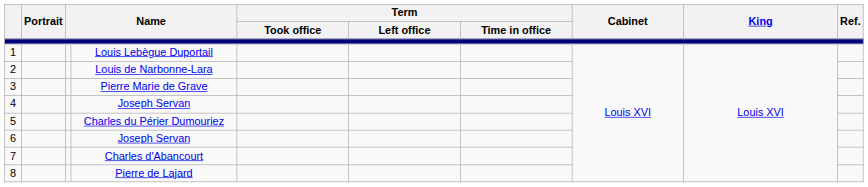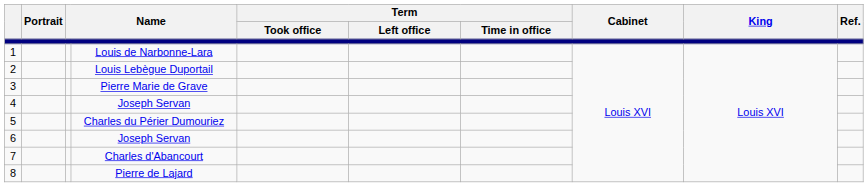(154, 52) Louis Lebègue Duportail -> (154, 52) Louis de Narbonne-Lara
(154, 69) Louis de Narbonne-Lara -> (154, 69) Louis Lebègue Duportail
